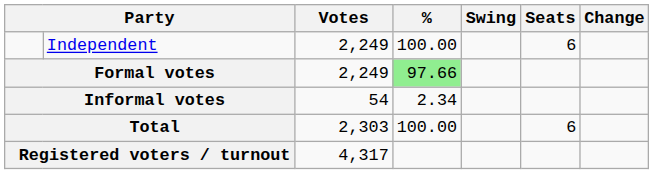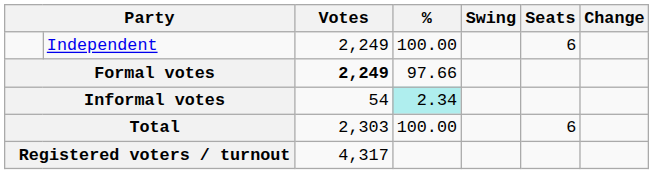(364, 73) normal -> (364, 73) bold
(432, 73) lightgreen background -> (432, 73) no background
(437, 100) no background -> (437, 100) paleturquoise background
